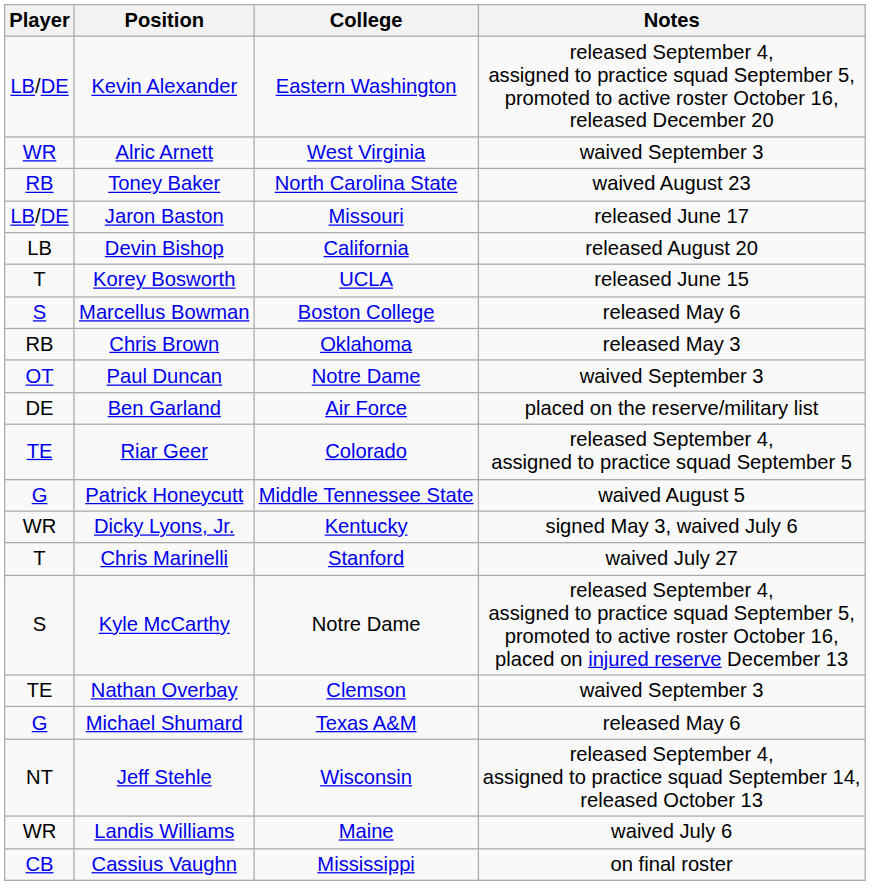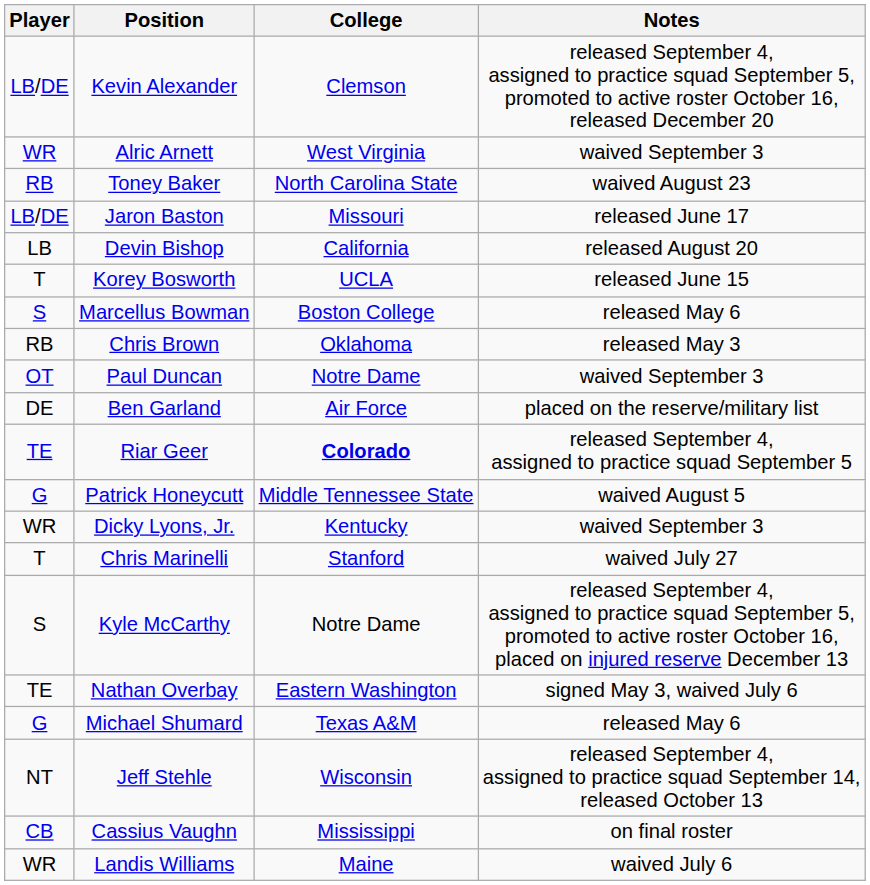(366, 86) Eastern Washington -> (366, 86) Clemson
(366, 451) normal -> (366, 451) bold
(672, 526) signed May 3, waived July 6 -> (672, 526) waived September 3
(366, 690) Clemson -> (366, 690) Eastern Washington
(672, 690) waived September 3 -> (672, 690) signed May 3, waived July 6
rows swapped: (164, 864) <-> (164, 832)
